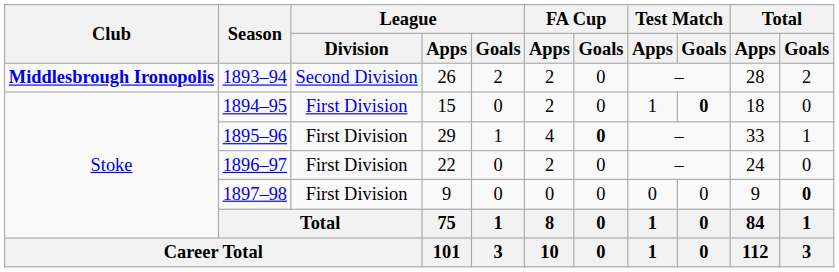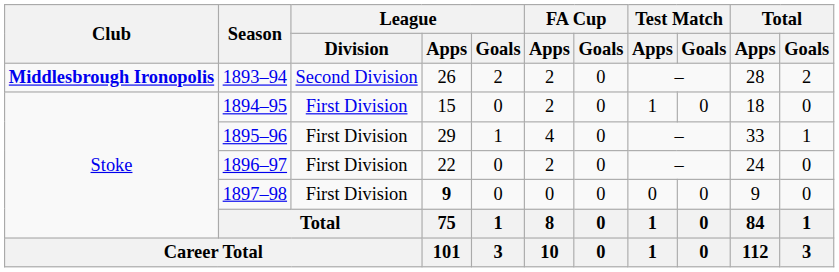(704, 106) bold -> (704, 106) normal
(601, 135) bold -> (601, 135) normal
(447, 194) normal -> (447, 194) bold
(807, 194) bold -> (807, 194) normal
